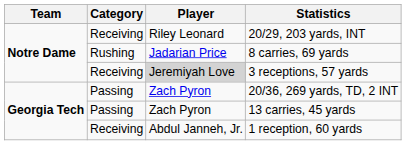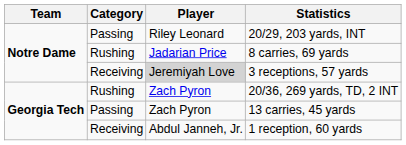(117, 33) Receiving -> (112, 33) Passing
(112, 91) Passing -> (112, 91) Rushing
